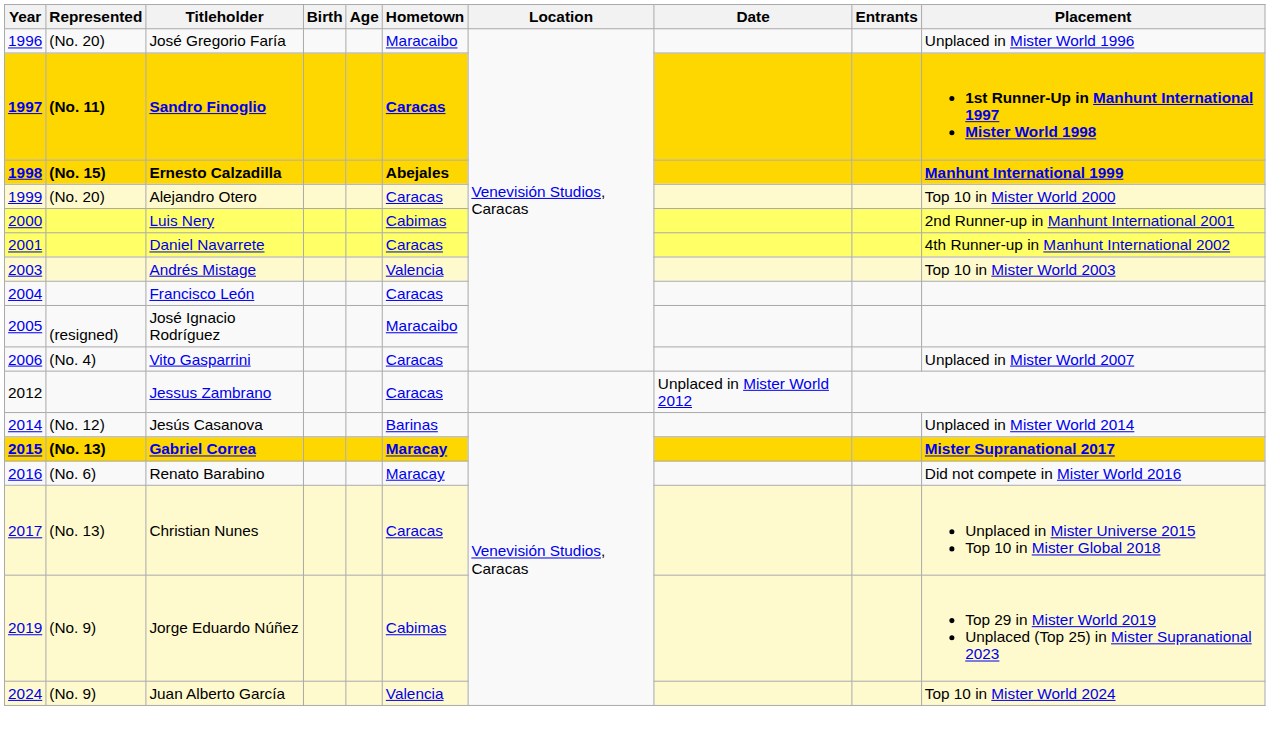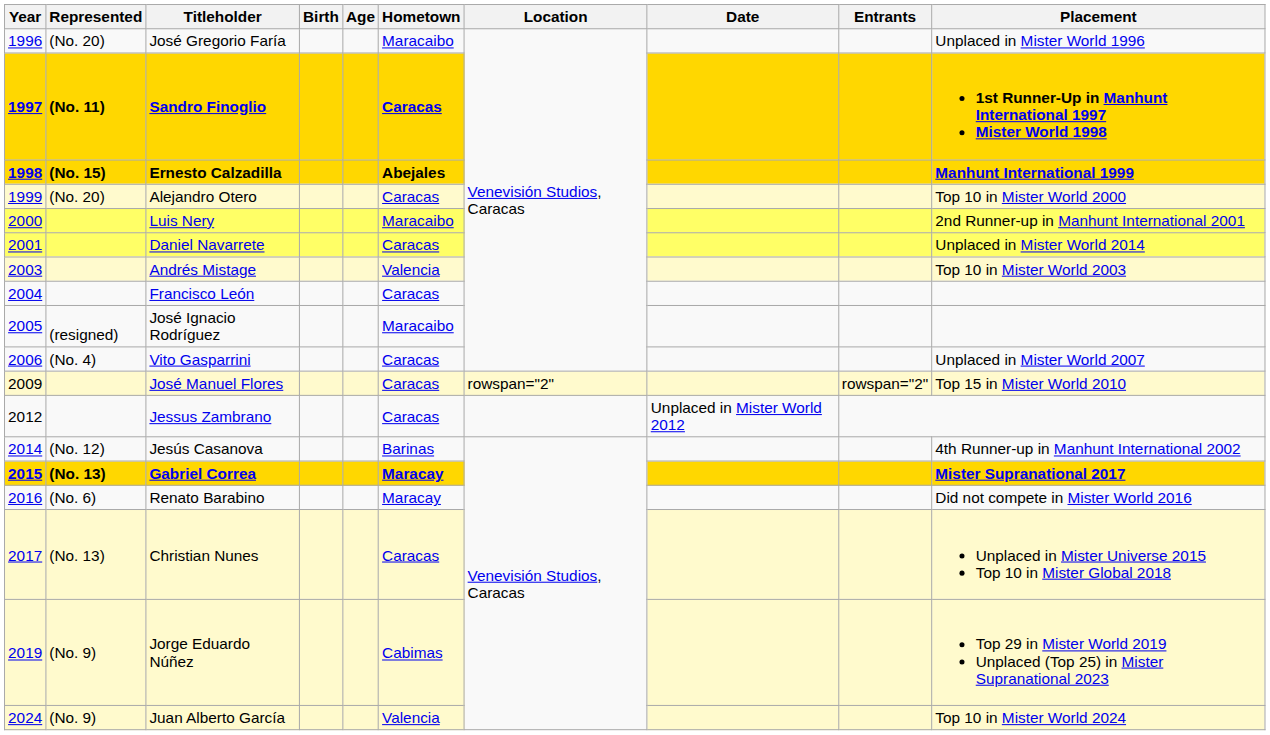(416, 221) Cabimas -> (418, 221) Maracaibo
(1077, 245) 4th Runner-up in Manhunt International 2002 -> (1040, 245) Unplaced in Mister World 2014
+ row: (216, 384)
(1030, 425) Unplaced in Mister World 2014 -> (1088, 449) 4th Runner-up in Manhunt International 2002
